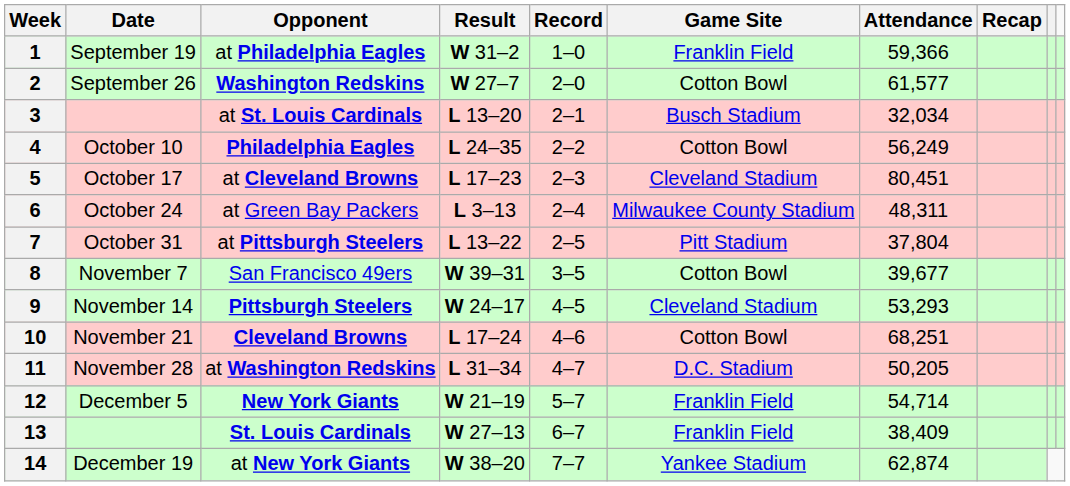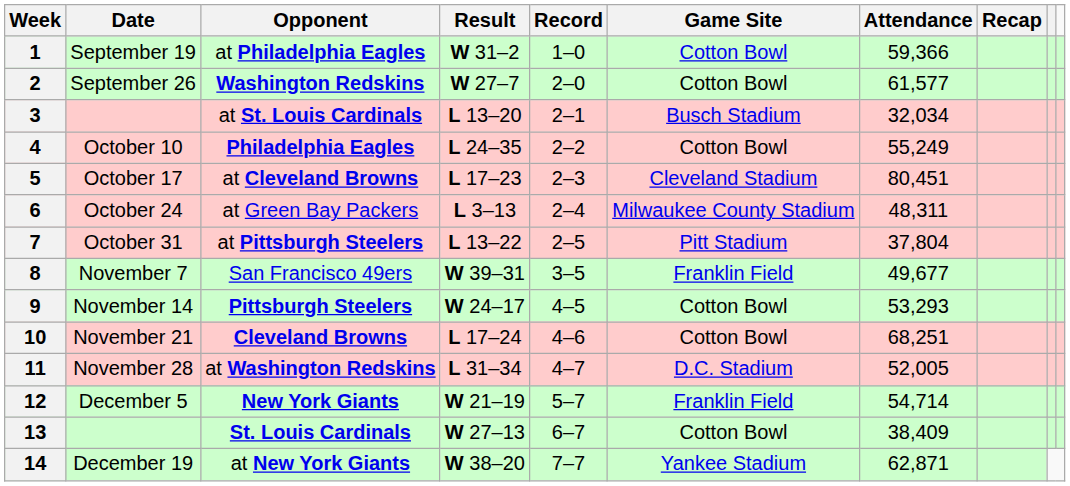(733, 52) Franklin Field -> (733, 52) Cotton Bowl
(918, 147) 56,249 -> (918, 147) 55,249
(733, 274) Cotton Bowl -> (733, 274) Franklin Field
(918, 274) 39,677 -> (918, 274) 49,677
(733, 305) Cleveland Stadium -> (733, 305) Cotton Bowl
(918, 369) 50,205 -> (918, 369) 52,005
(733, 432) Franklin Field -> (733, 432) Cotton Bowl
(918, 464) 62,874 -> (918, 464) 62,871
